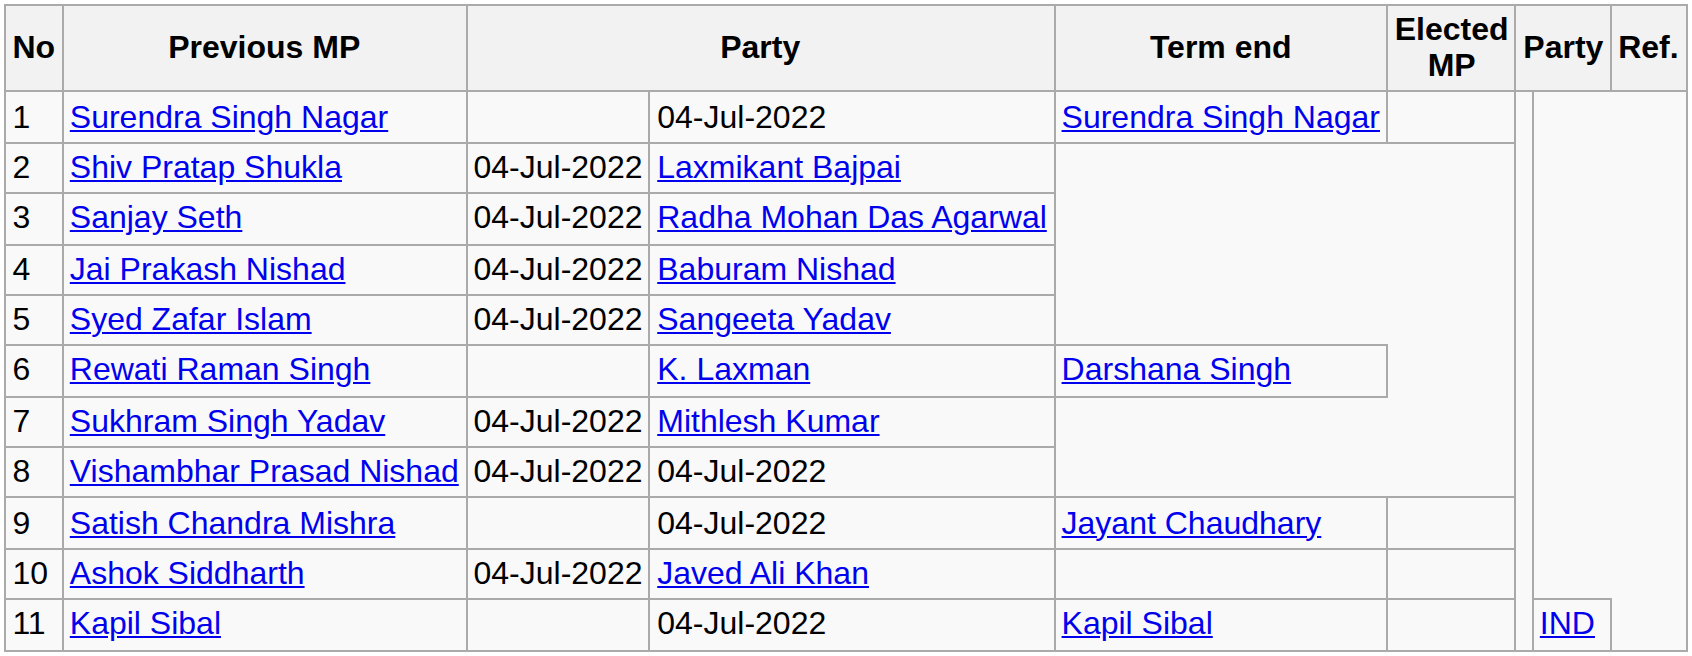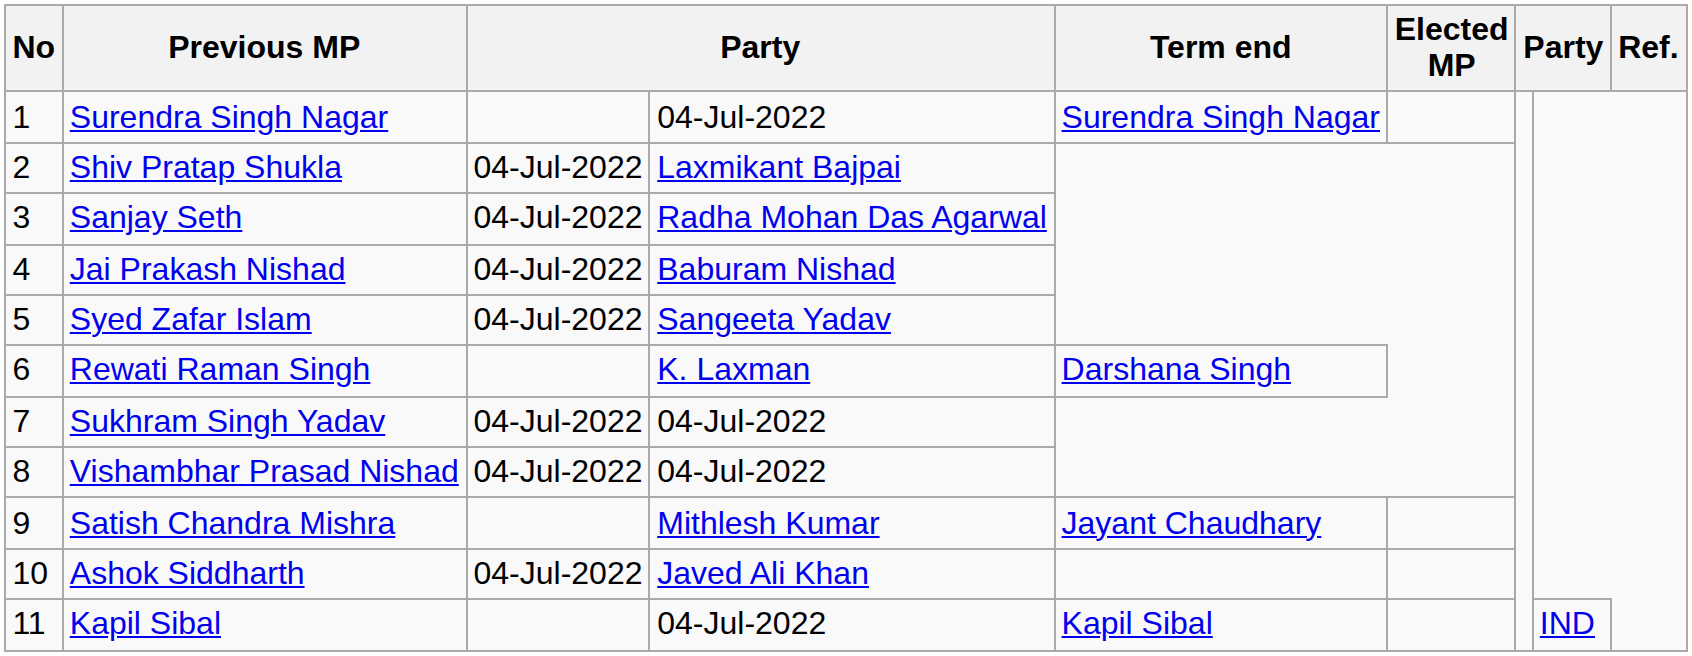(768, 421) Mithlesh Kumar -> (742, 421) 04-Jul-2022
(742, 522) 04-Jul-2022 -> (768, 522) Mithlesh Kumar
